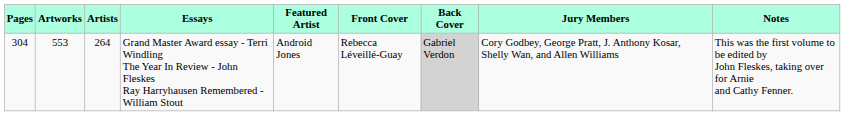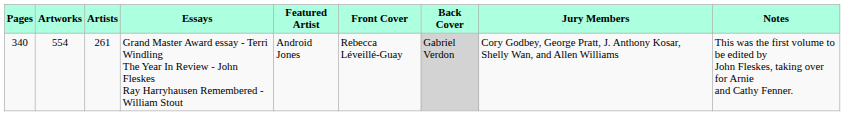(20, 42) 304 -> (20, 42) 340
(60, 42) 553 -> (60, 42) 554
(102, 42) 264 -> (102, 42) 261
